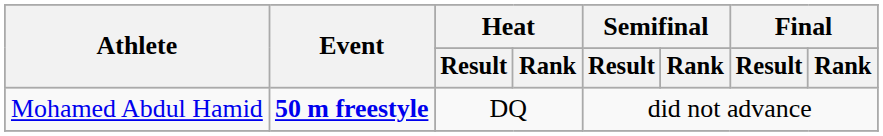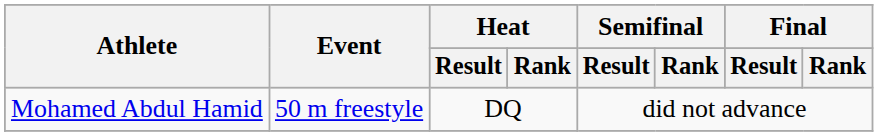(352, 109) bold -> (349, 109) normal
